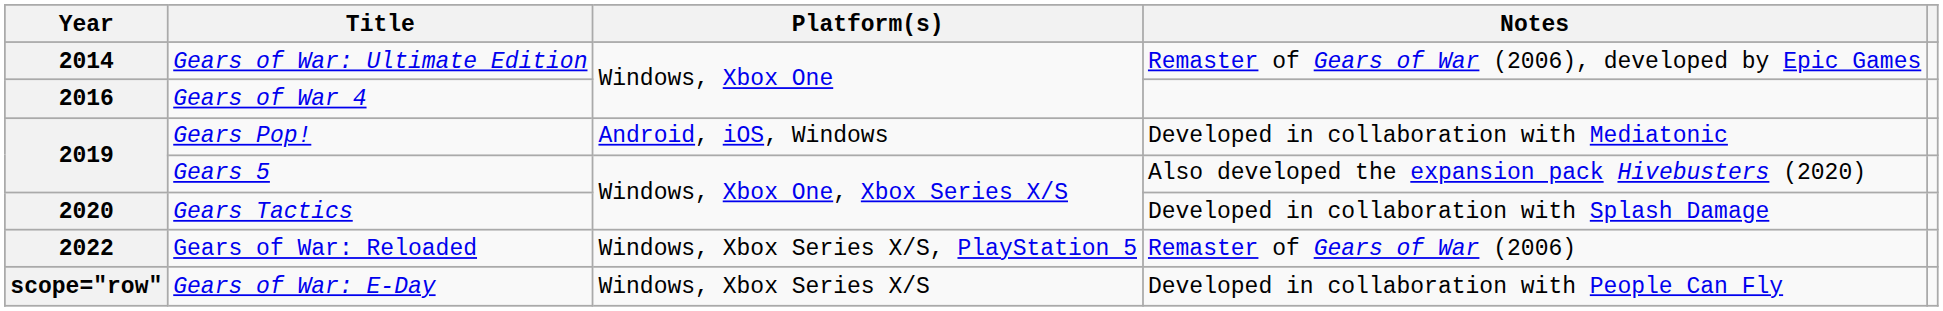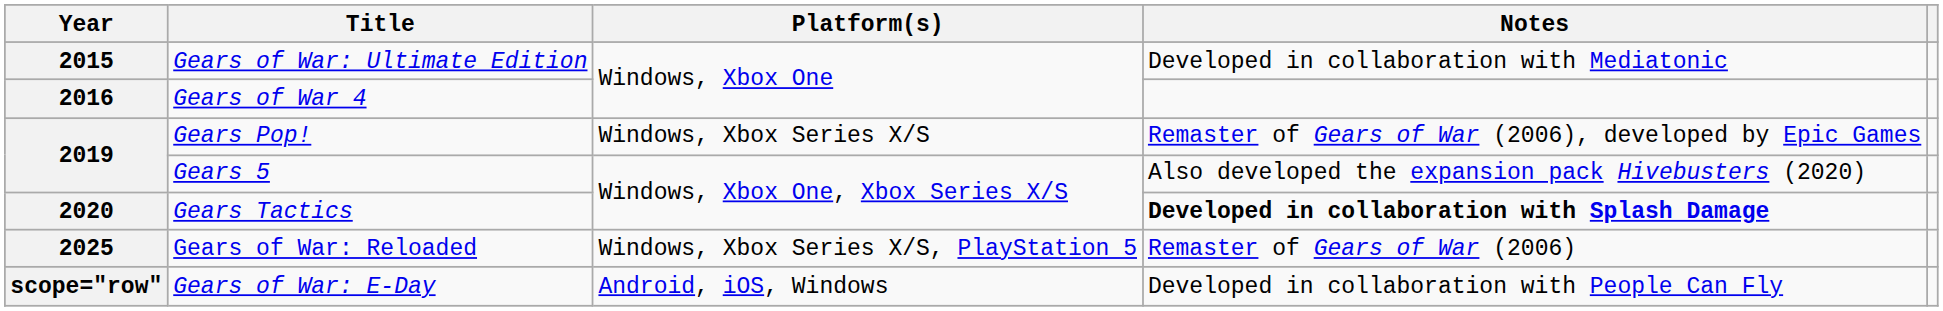(86, 61) 2014 -> (86, 61) 2015
(1535, 61) Remaster of Gears of War (2006), developed by Epic Games -> (1438, 61) Developed in collaboration with Mediatonic
(743, 136) Android, iOS, Windows -> (764, 136) Windows, Xbox Series X/S
(1438, 136) Developed in collaboration with Mediatonic -> (1535, 136) Remaster of Gears of War (2006), developed by Epic Games
(1459, 211) normal -> (1459, 211) bold
(86, 249) 2022 -> (86, 249) 2025
(764, 286) Windows, Xbox Series X/S -> (743, 286) Android, iOS, Windows
